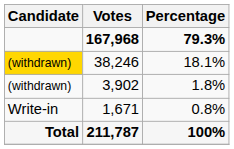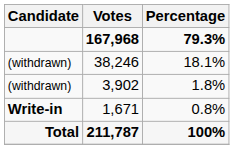(40, 63) gold background -> (40, 63) no background
(33, 109) normal -> (35, 109) bold
